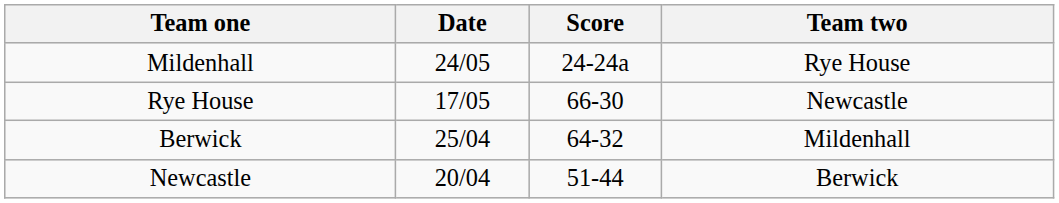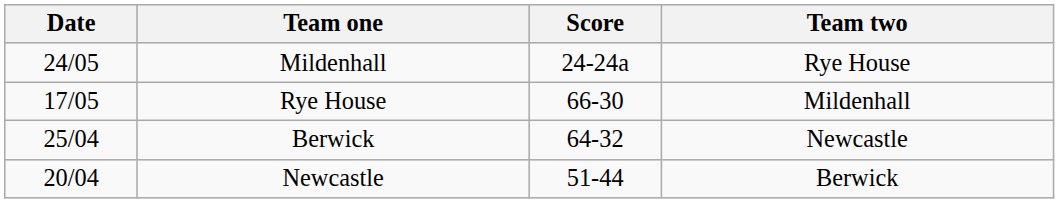columns swapped: (462, 23) <-> (200, 23)
(857, 100) Newcastle -> (857, 100) Mildenhall
(857, 139) Mildenhall -> (857, 139) Newcastle
